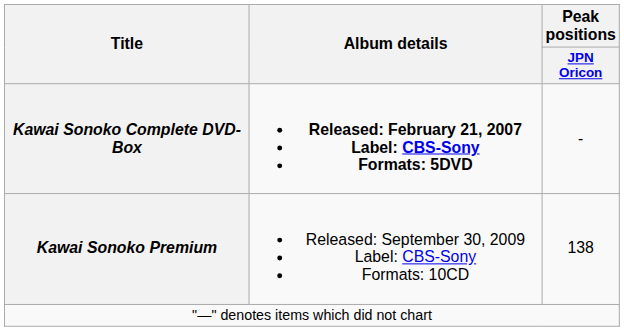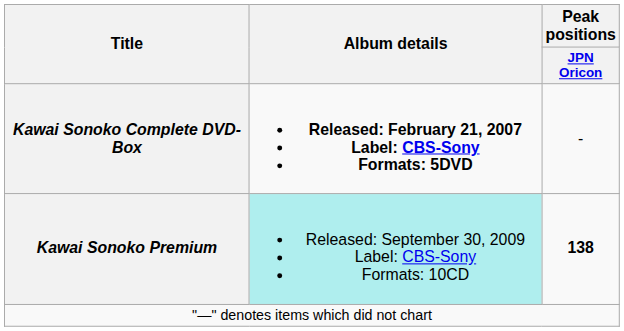(396, 258) no background -> (396, 258) paleturquoise background
(581, 248) normal -> (581, 248) bold
